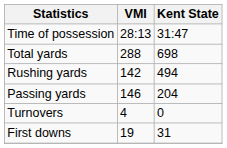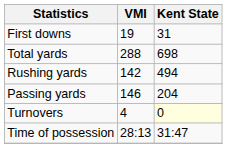rows swapped: (39, 133) <-> (61, 34)
(161, 113) no background -> (161, 113) lightyellow background
